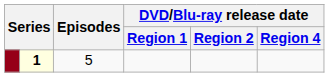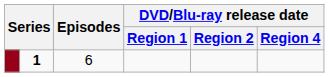(37, 60) lightyellow background -> (37, 60) no background
(89, 60) 5 -> (89, 60) 6
